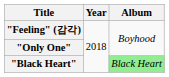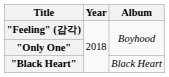(137, 64) lightgreen background -> (137, 64) no background
